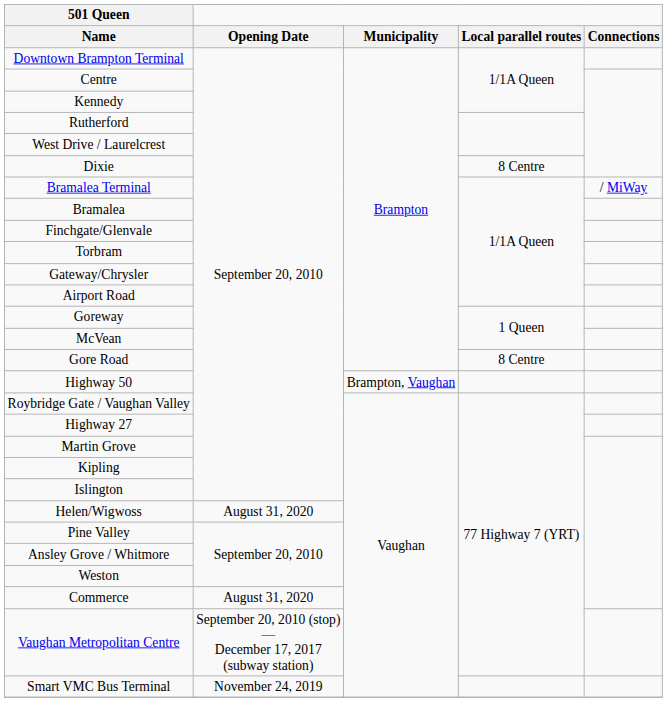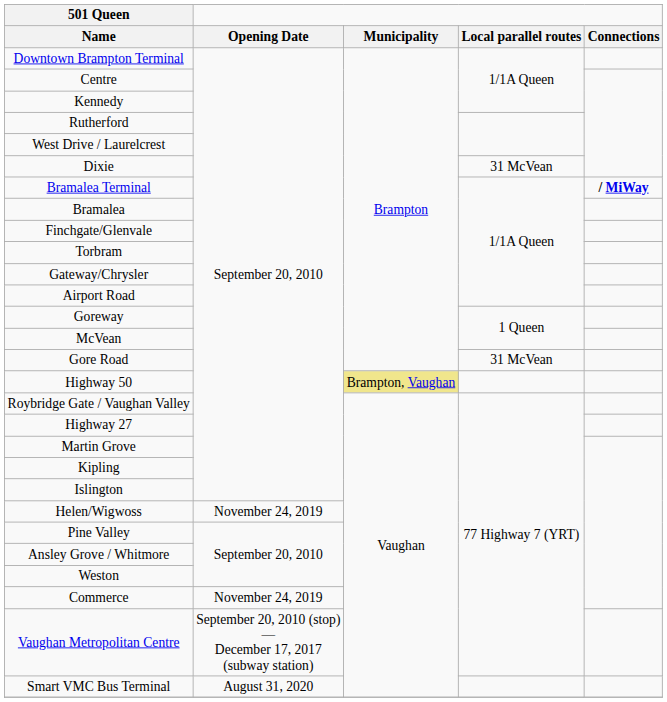(521, 166) 8 Centre -> (521, 166) 31 McVean
(624, 187) normal -> (624, 187) bold
(521, 360) 8 Centre -> (521, 360) 31 McVean
(401, 381) no background -> (401, 381) khaki background
(268, 511) August 31, 2020 -> (268, 511) November 24, 2019
(268, 597) August 31, 2020 -> (268, 597) November 24, 2019
(268, 686) November 24, 2019 -> (268, 686) August 31, 2020
